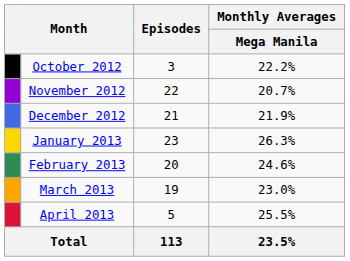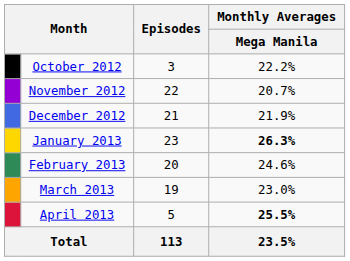(277, 140) normal -> (277, 140) bold
(277, 214) normal -> (277, 214) bold
